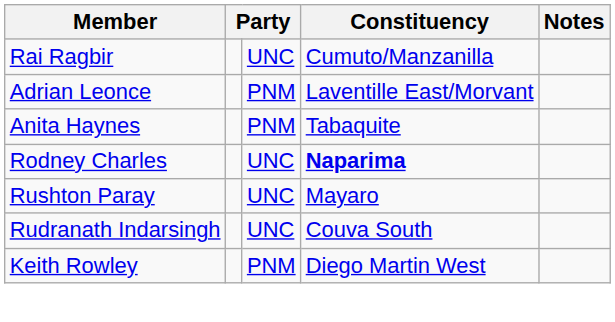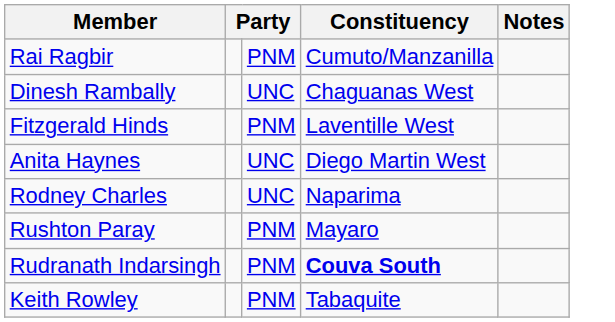(271, 56) UNC -> (271, 56) PNM
+ row: (93, 91)
- row: (80, 91)
+ row: (89, 126)
(271, 126) PNM -> (271, 160) UNC
(353, 126) Tabaquite -> (396, 160) Diego Martin West
(356, 160) bold -> (353, 195) normal
(271, 195) UNC -> (271, 230) PNM
(271, 230) UNC -> (271, 265) PNM
(369, 230) normal -> (373, 265) bold
(396, 265) Diego Martin West -> (353, 299) Tabaquite
